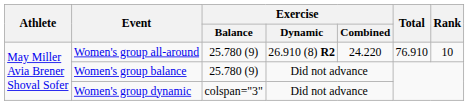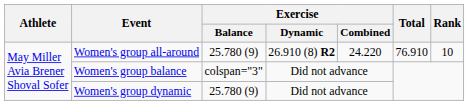(234, 72) 25.780 (9) -> (234, 72) colspan="3"
(234, 91) colspan="3" -> (234, 91) 25.780 (9)
